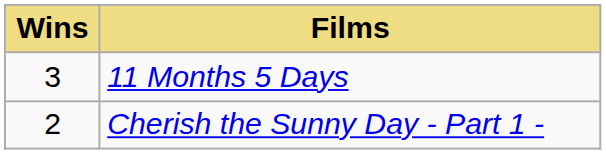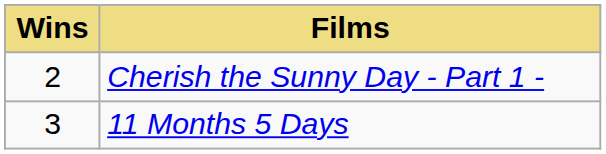rows swapped: (228, 76) <-> (326, 124)
